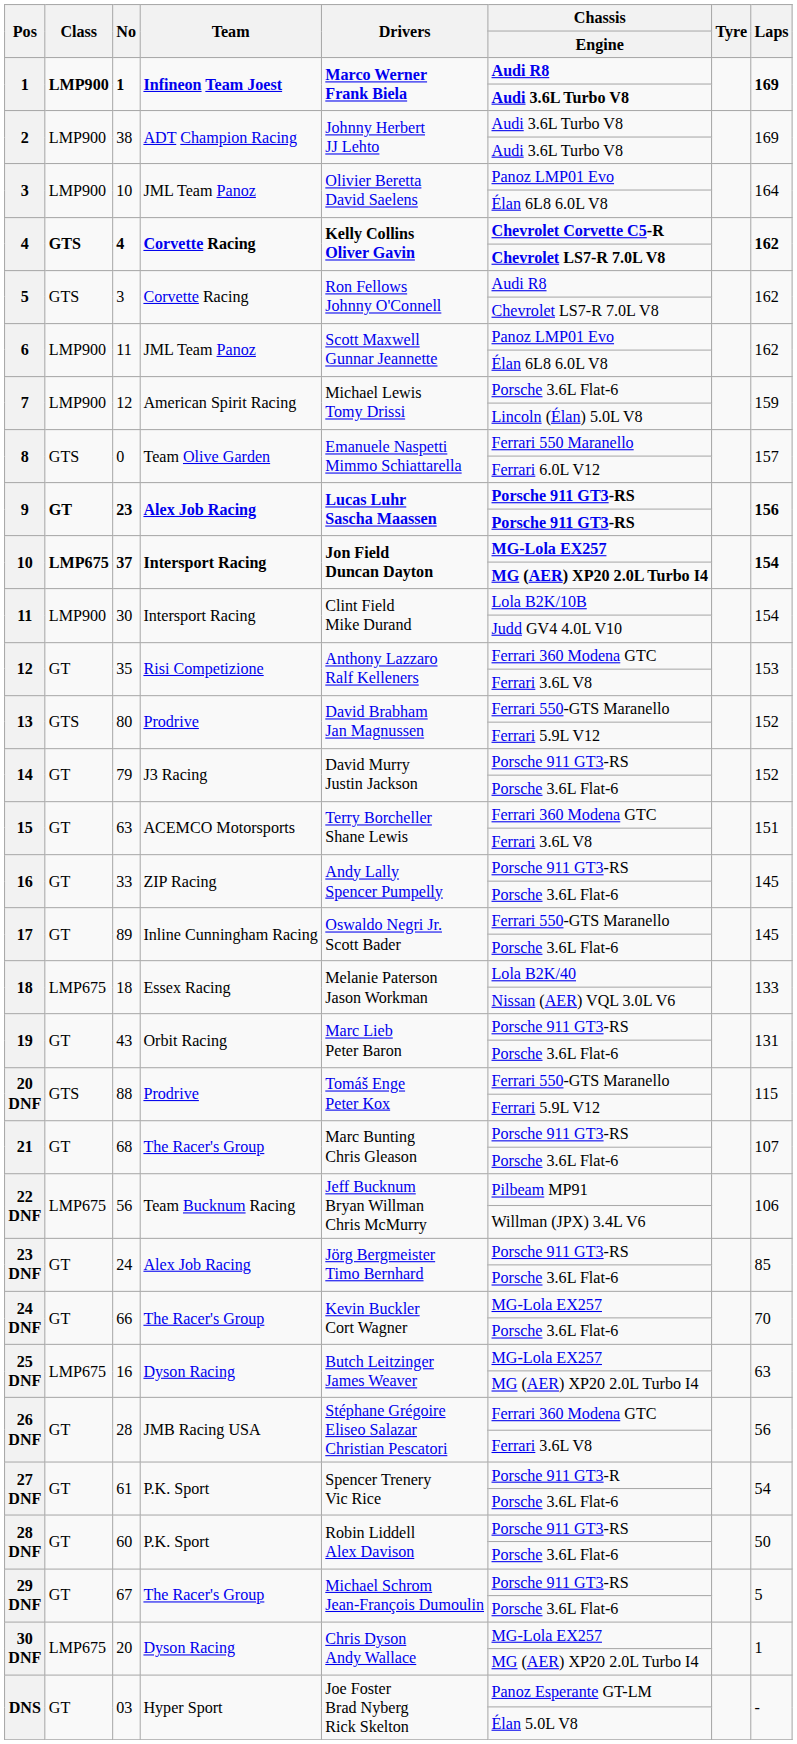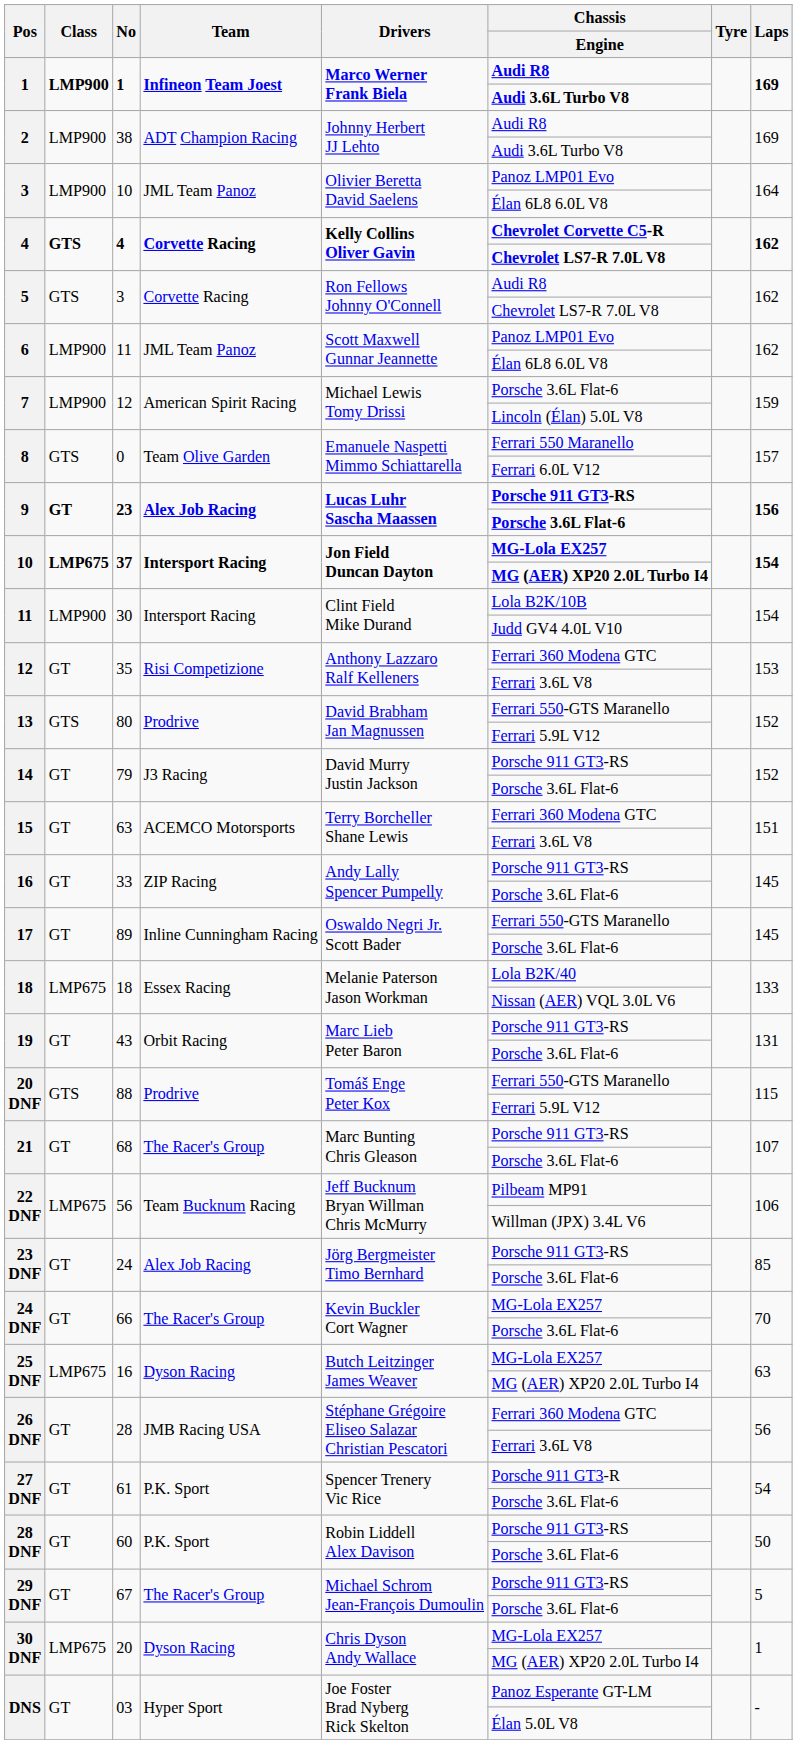(557, 124) Audi 3.6L Turbo V8 -> (519, 124) Audi R8
(563, 522) Porsche 911 GT3-RS -> (558, 522) Porsche 3.6L Flat-6
